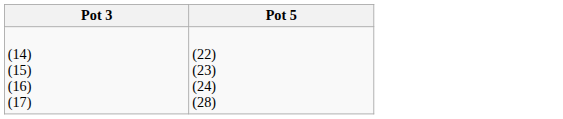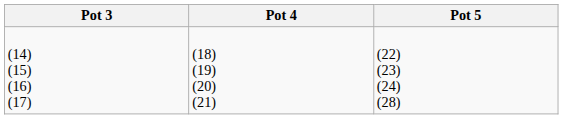+ column: (281, 15)
